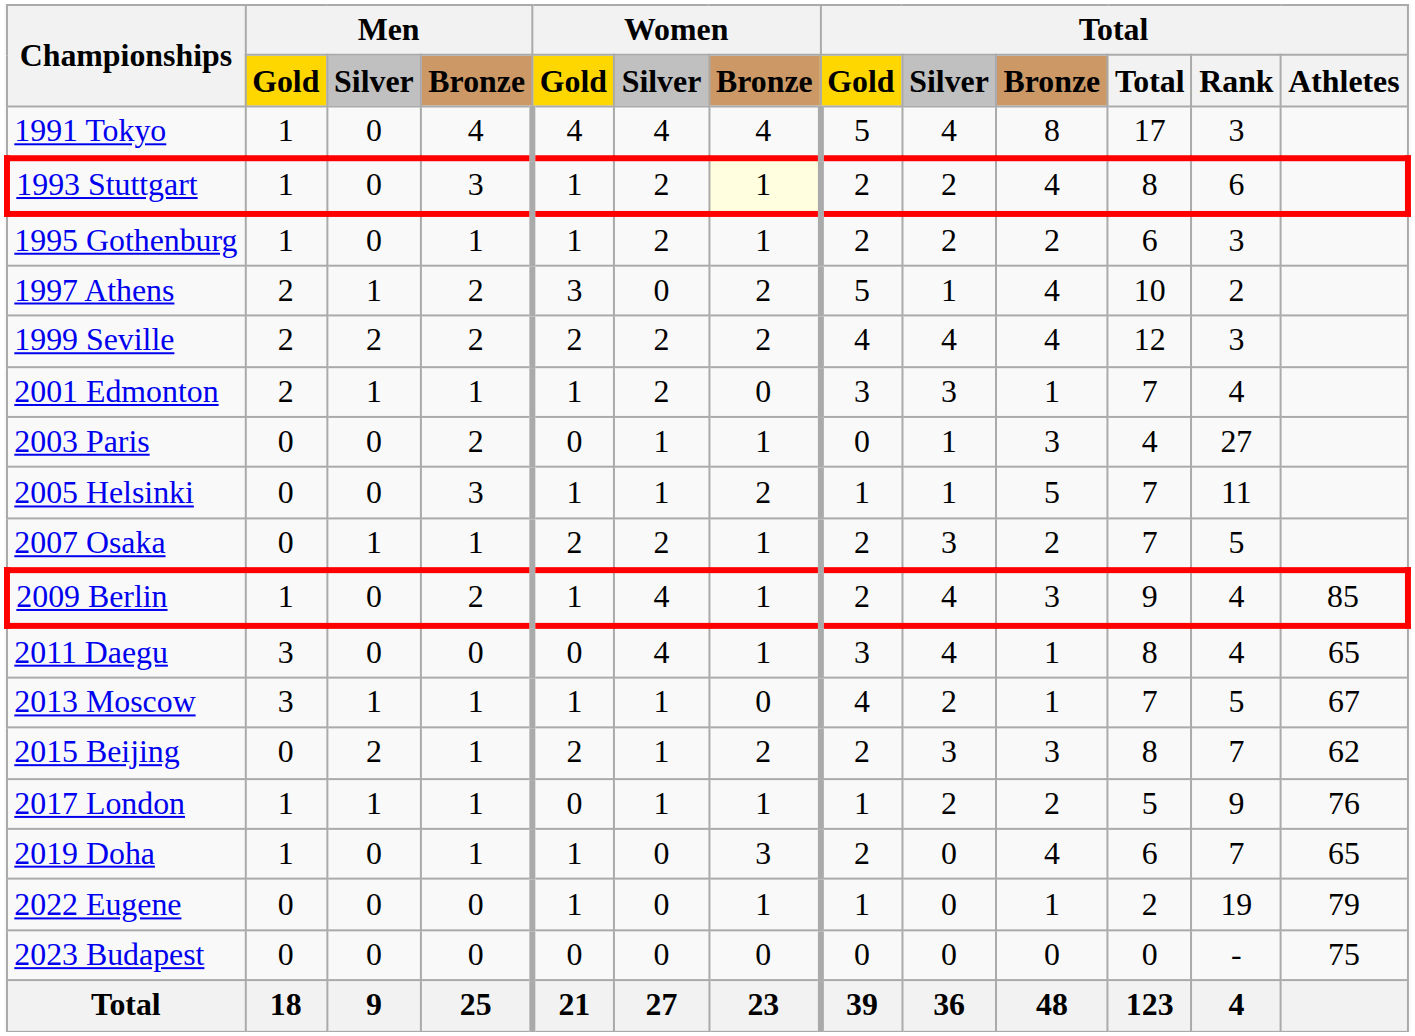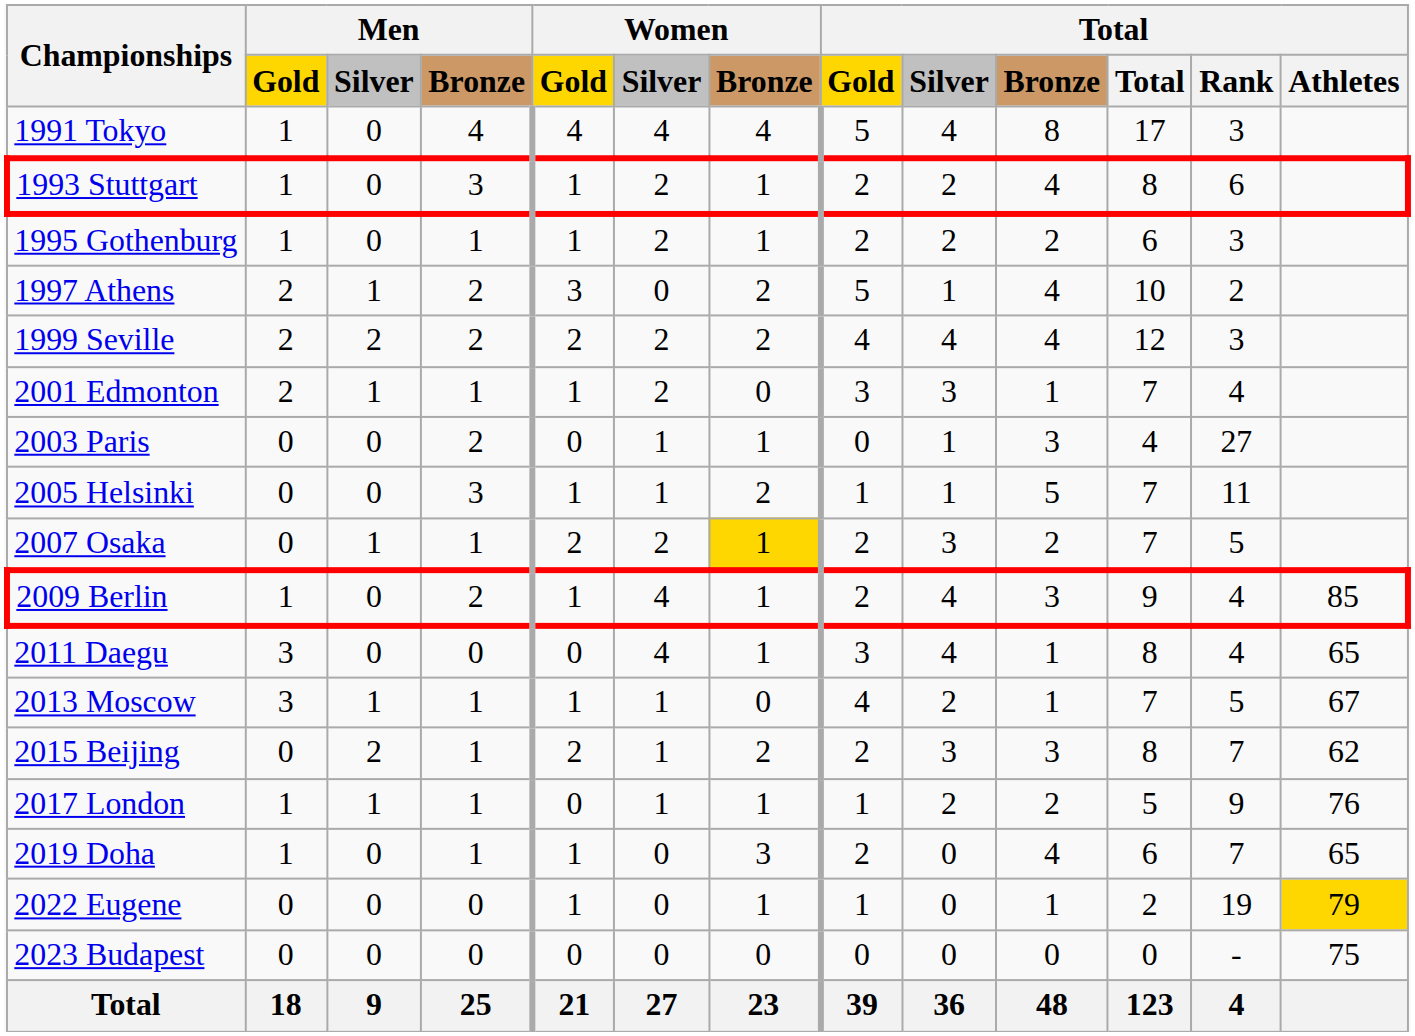(763, 185) lightyellow background -> (763, 185) no background
(763, 542) no background -> (763, 542) gold background
(1344, 904) no background -> (1344, 904) gold background
